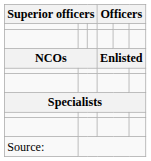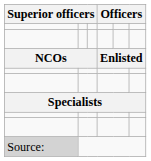(26, 146) no background -> (26, 146) lightgrey background
